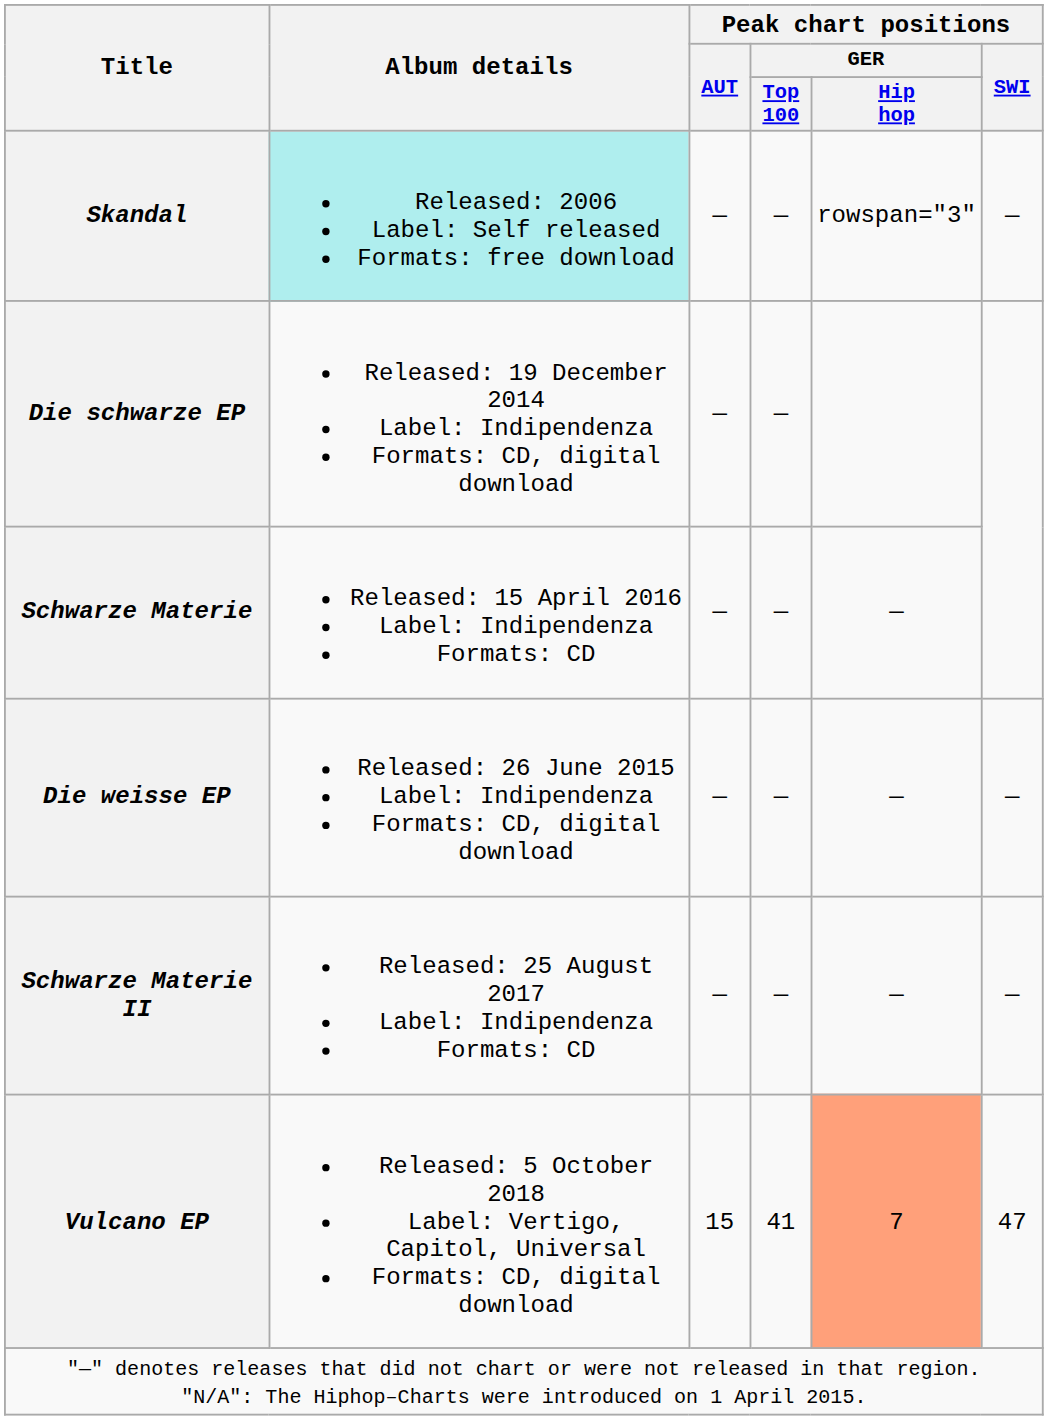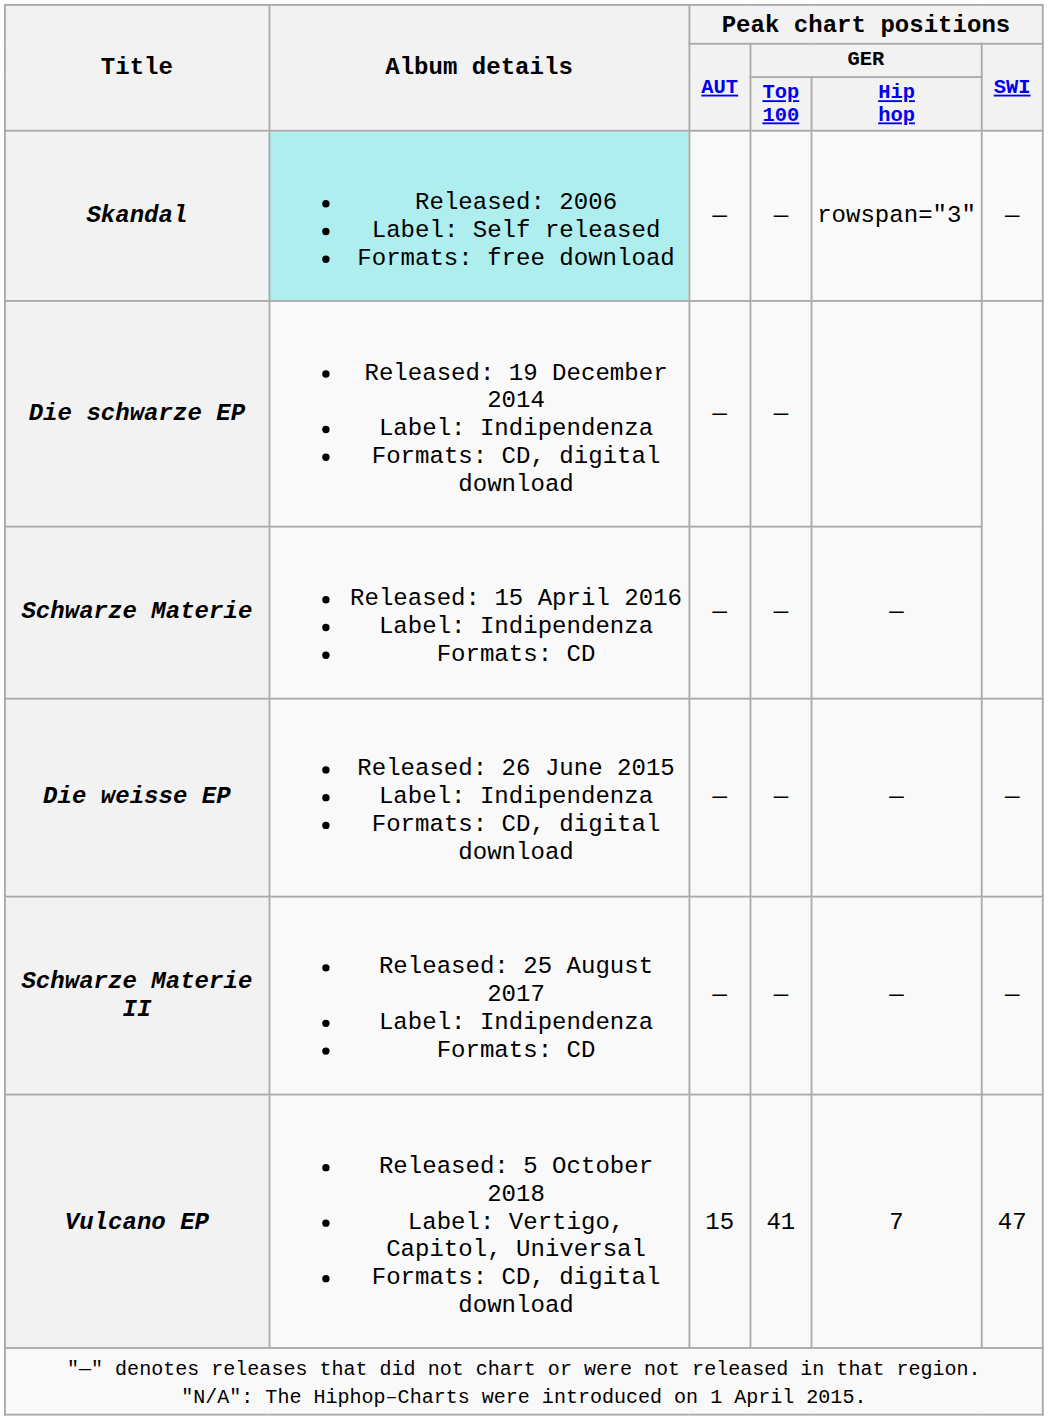(897, 1221) lightsalmon background -> (897, 1221) no background
